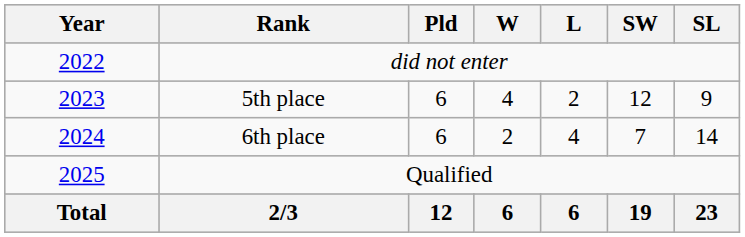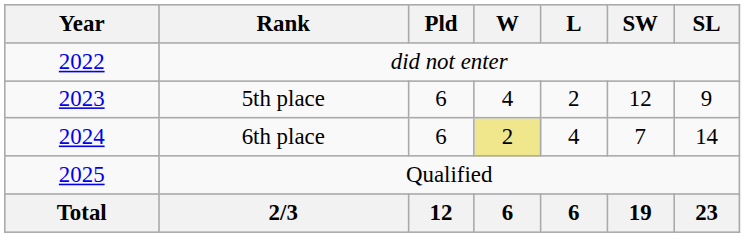(507, 137) no background -> (507, 137) khaki background
